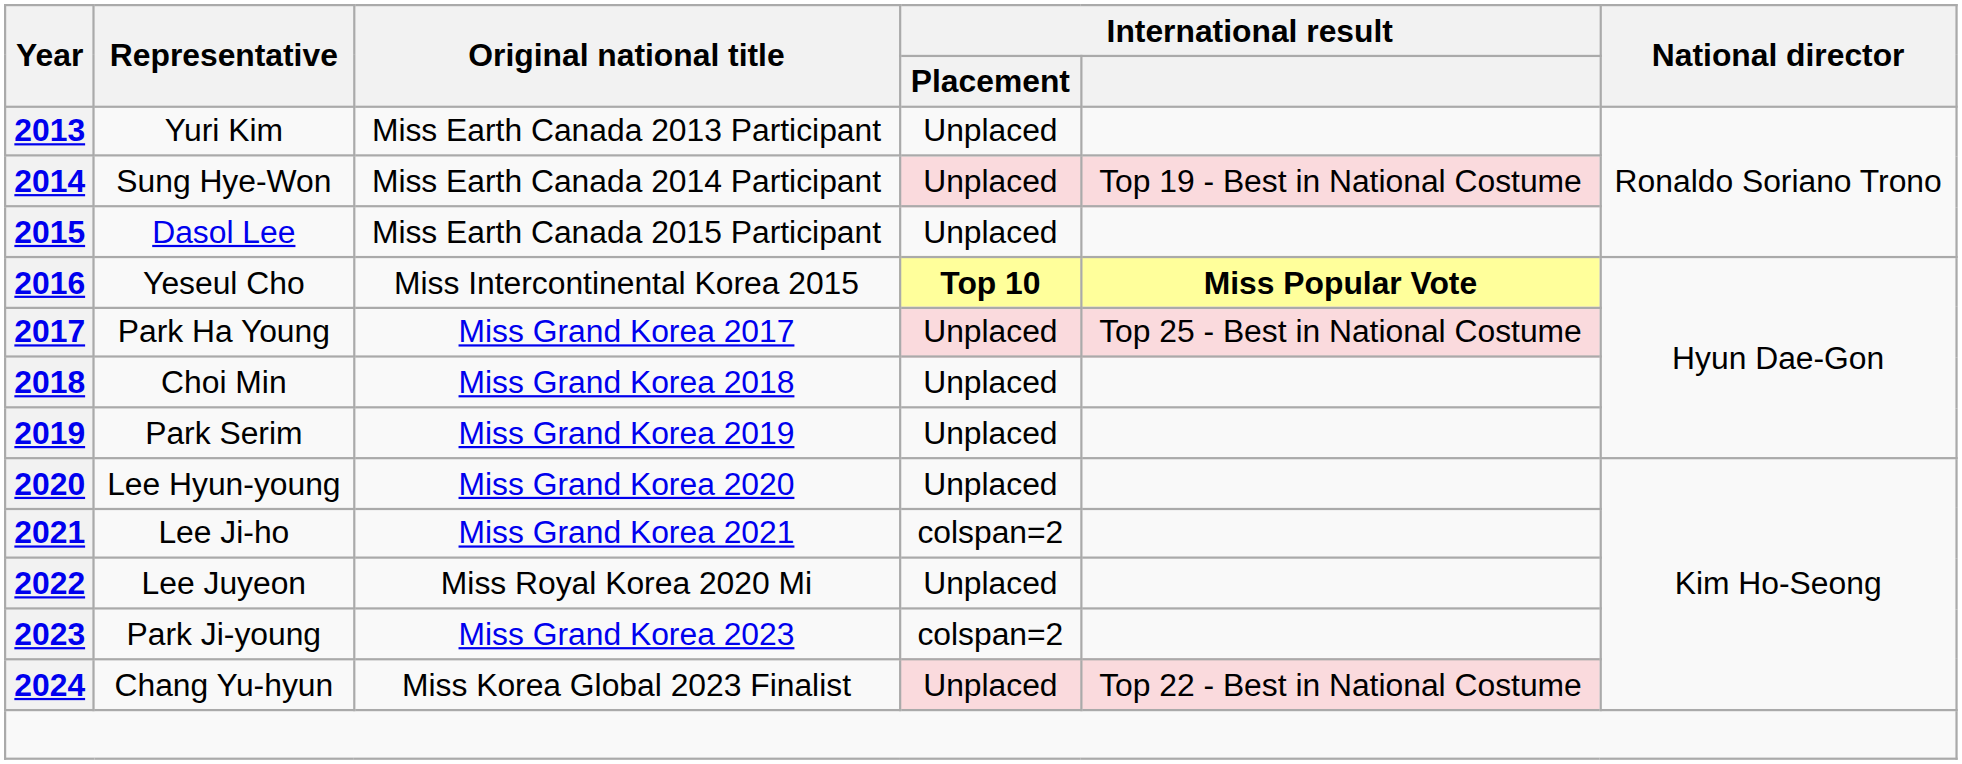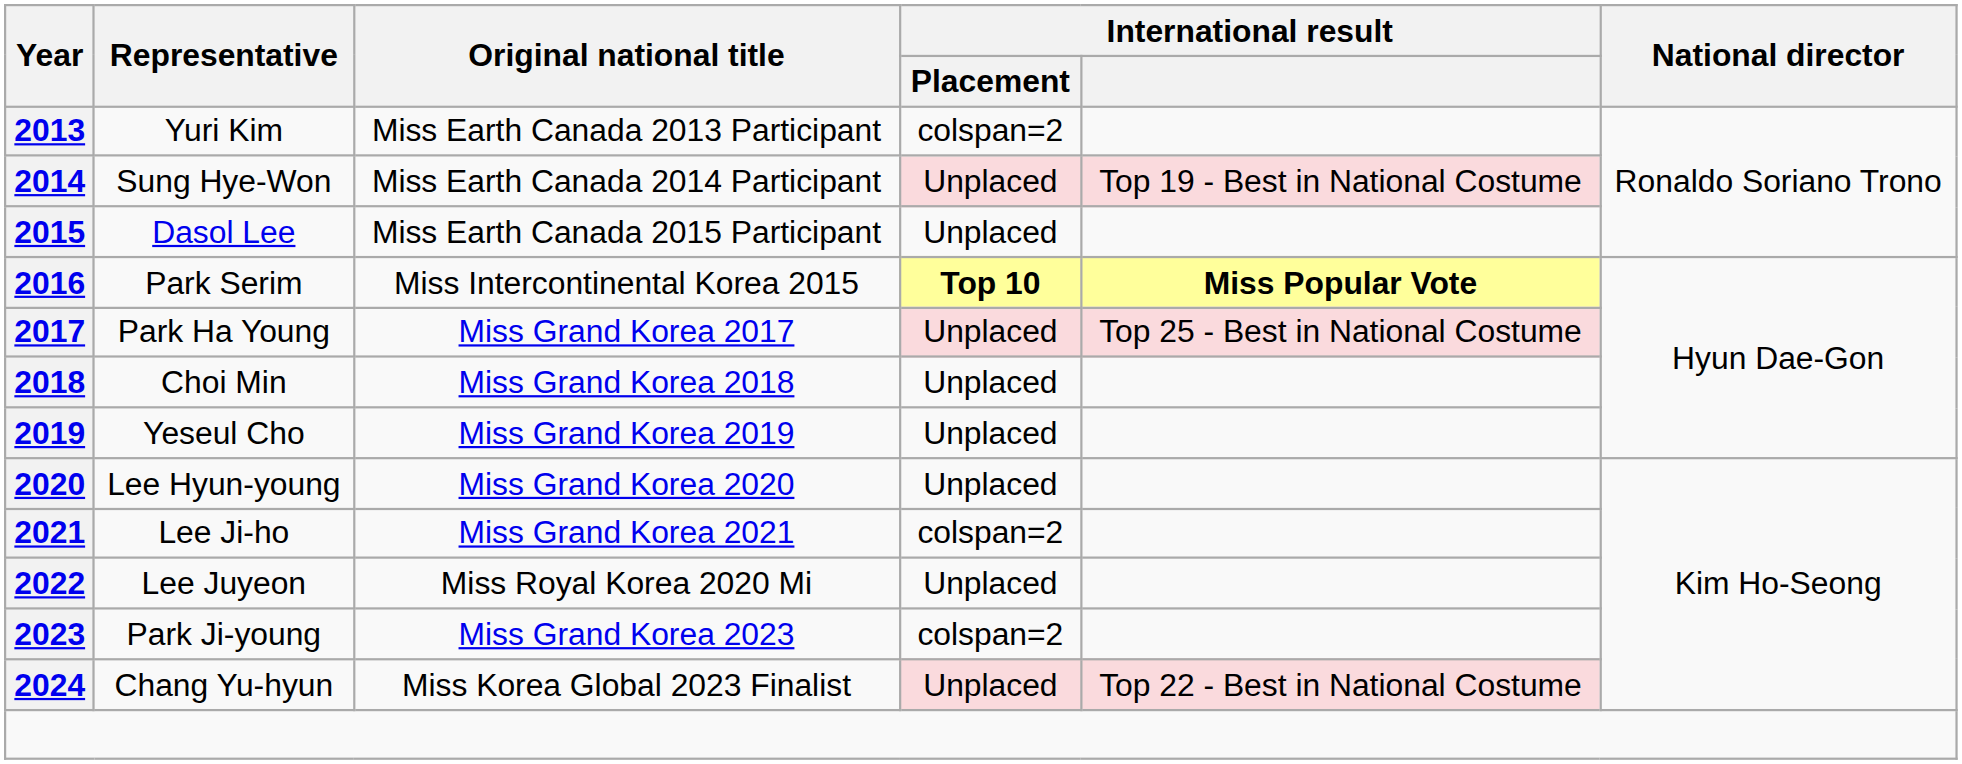(990, 131) Unplaced -> (990, 131) colspan=2
(224, 282) Yeseul Cho -> (224, 282) Park Serim
(224, 433) Park Serim -> (224, 433) Yeseul Cho
